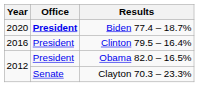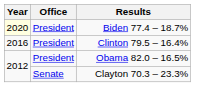(17, 27) no background -> (17, 27) lightyellow background
(55, 27) bold -> (53, 27) normal
